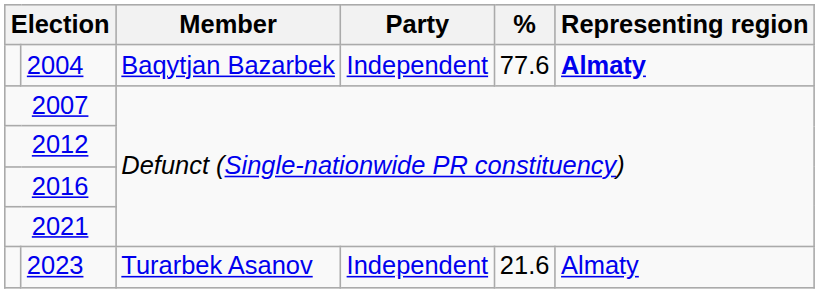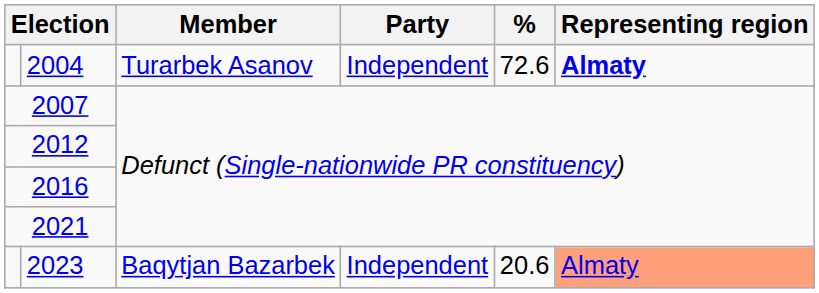(228, 65) Baqytjan Bazarbek -> (217, 65) Turarbek Asanov
(525, 65) 77.6 -> (525, 65) 72.6
(217, 266) Turarbek Asanov -> (228, 266) Baqytjan Bazarbek
(525, 266) 21.6 -> (525, 266) 20.6
(600, 266) no background -> (600, 266) lightsalmon background
